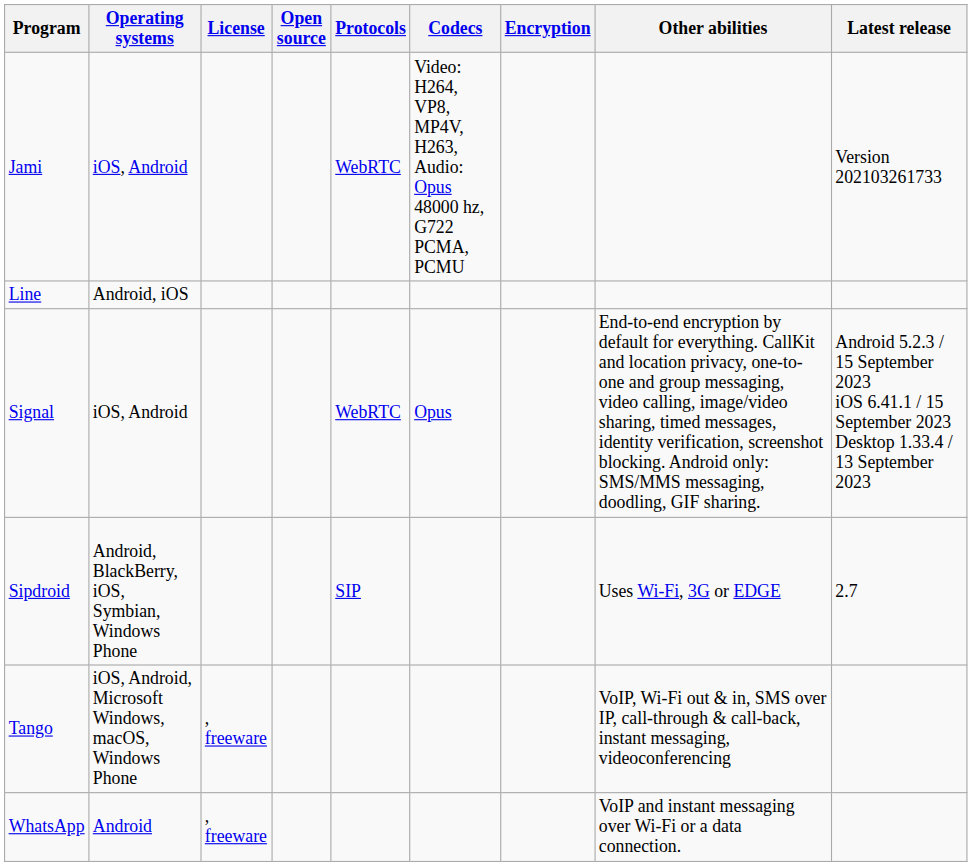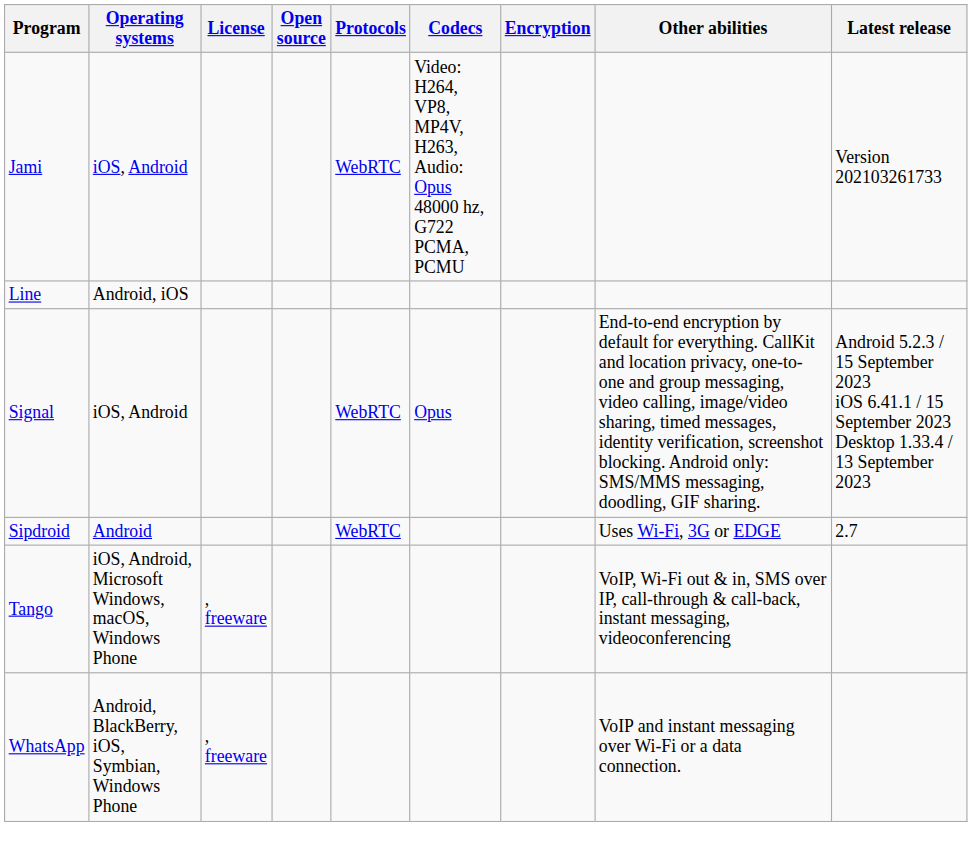(135, 600) Android, BlackBerry, iOS, Symbian, Windows Phone -> (122, 530) Android
(348, 590) SIP -> (368, 530) WebRTC
(122, 826) Android -> (135, 757) Android, BlackBerry, iOS, Symbian, Windows Phone
